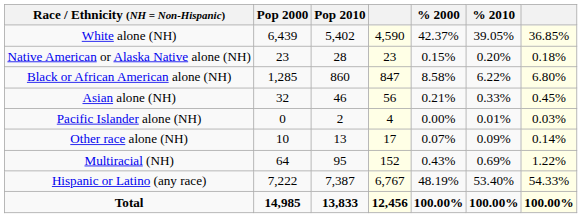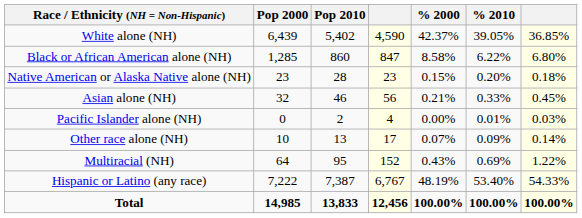rows swapped: (129, 77) <-> (129, 56)
